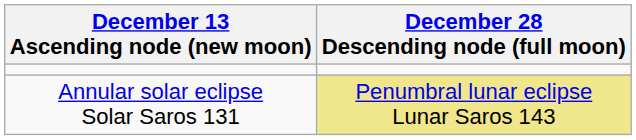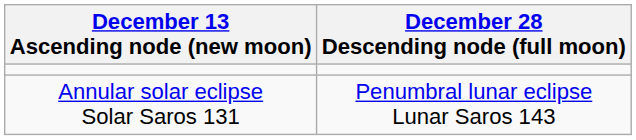(474, 104) khaki background -> (474, 104) no background
